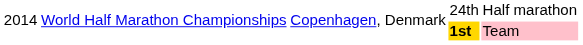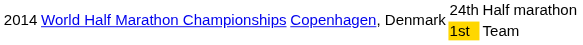(460, 30) bold -> (460, 30) normal
(501, 30) pink background -> (501, 30) no background
